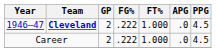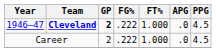(109, 26) normal -> (109, 26) bold
